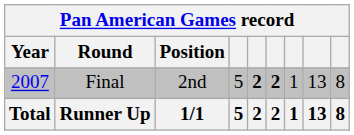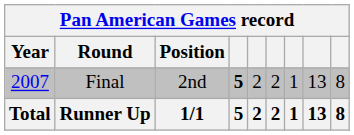(239, 83) normal -> (239, 83) bold
(257, 83) bold -> (257, 83) normal
(275, 83) bold -> (275, 83) normal
